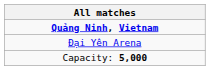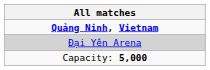(105, 42) no background -> (105, 42) lightgrey background
